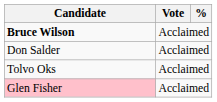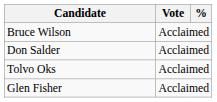(41, 32) bold -> (39, 32) normal
(34, 87) pink background -> (34, 87) no background
